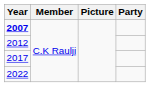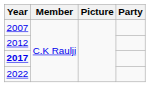(17, 27) bold -> (17, 27) normal
(17, 58) normal -> (17, 58) bold
